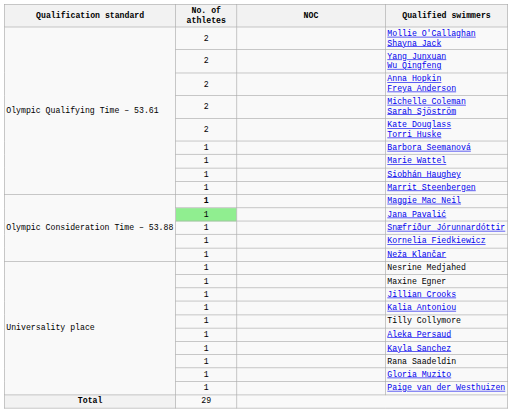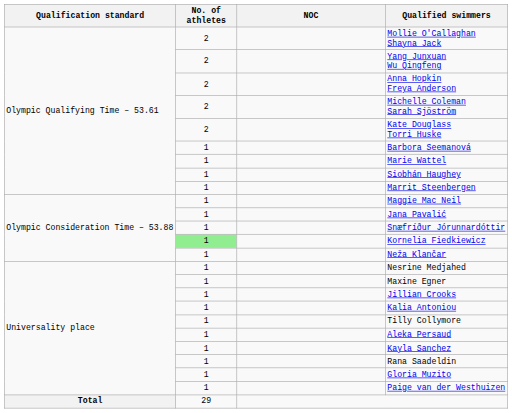(206, 201) bold -> (206, 201) normal
(206, 215) lightgreen background -> (206, 215) no background
(206, 241) no background -> (206, 241) lightgreen background
